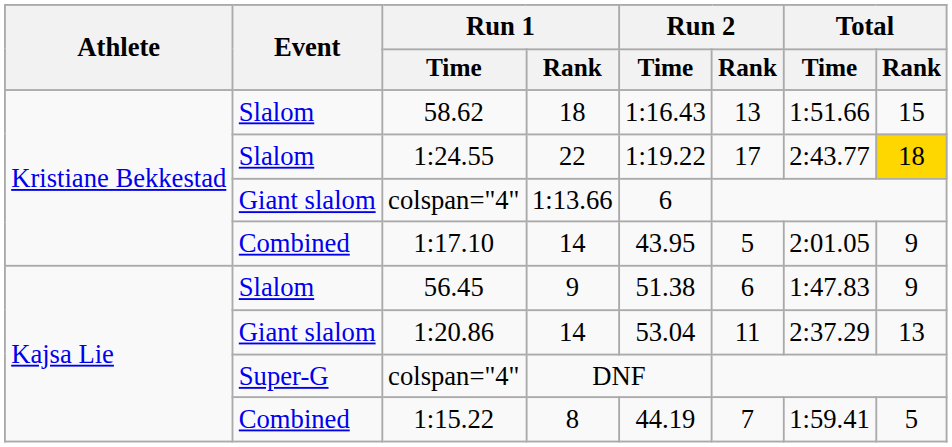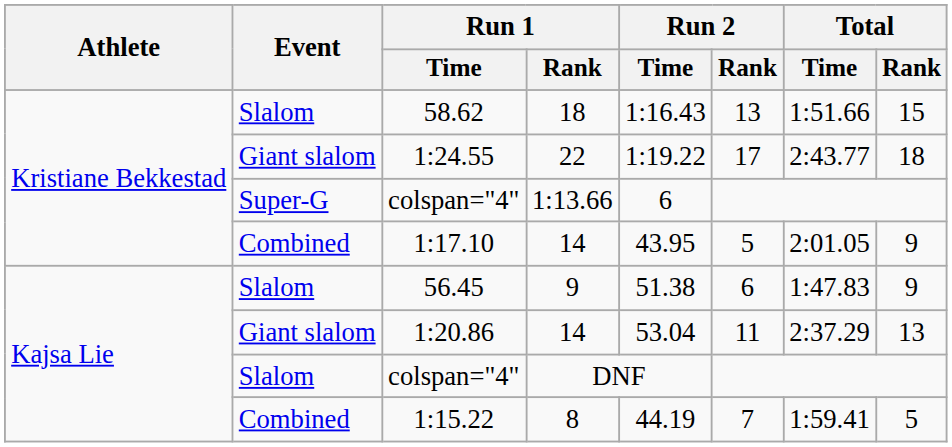(277, 156) Slalom -> (307, 156) Giant slalom
(912, 156) gold background -> (912, 156) no background
(307, 200) Giant slalom -> (284, 200) Super-G
(284, 375) Super-G -> (277, 375) Slalom
